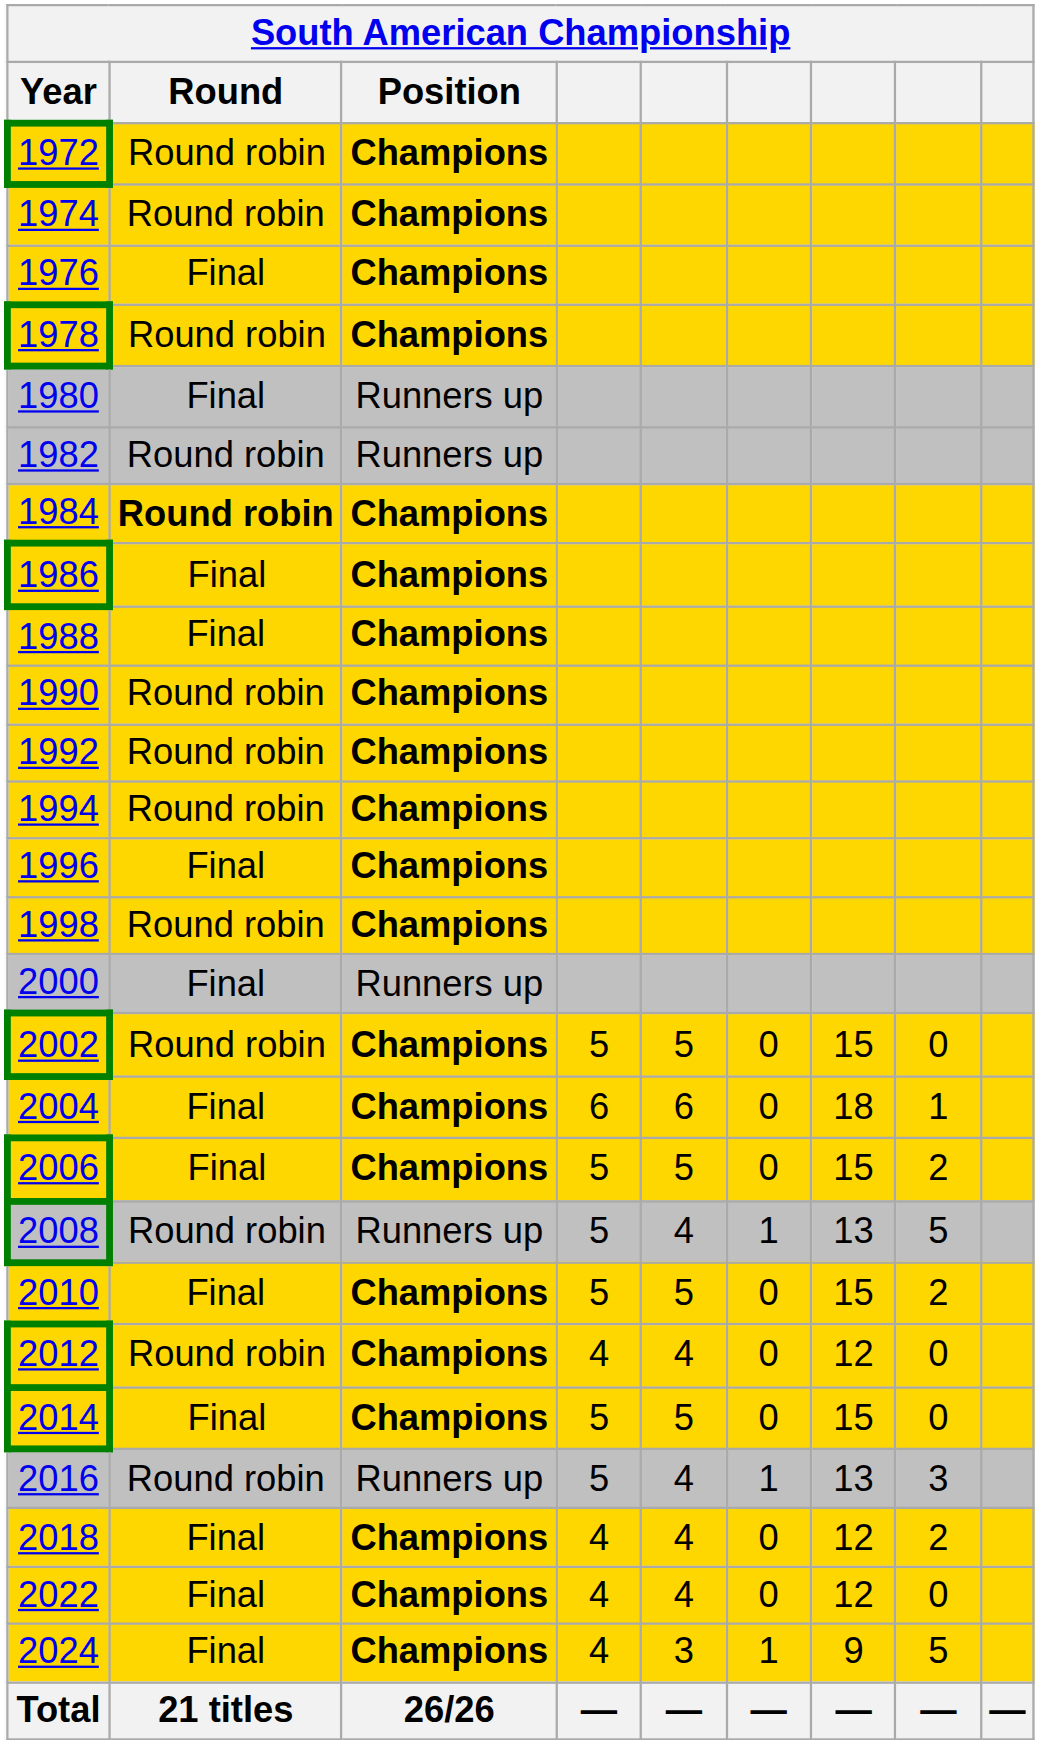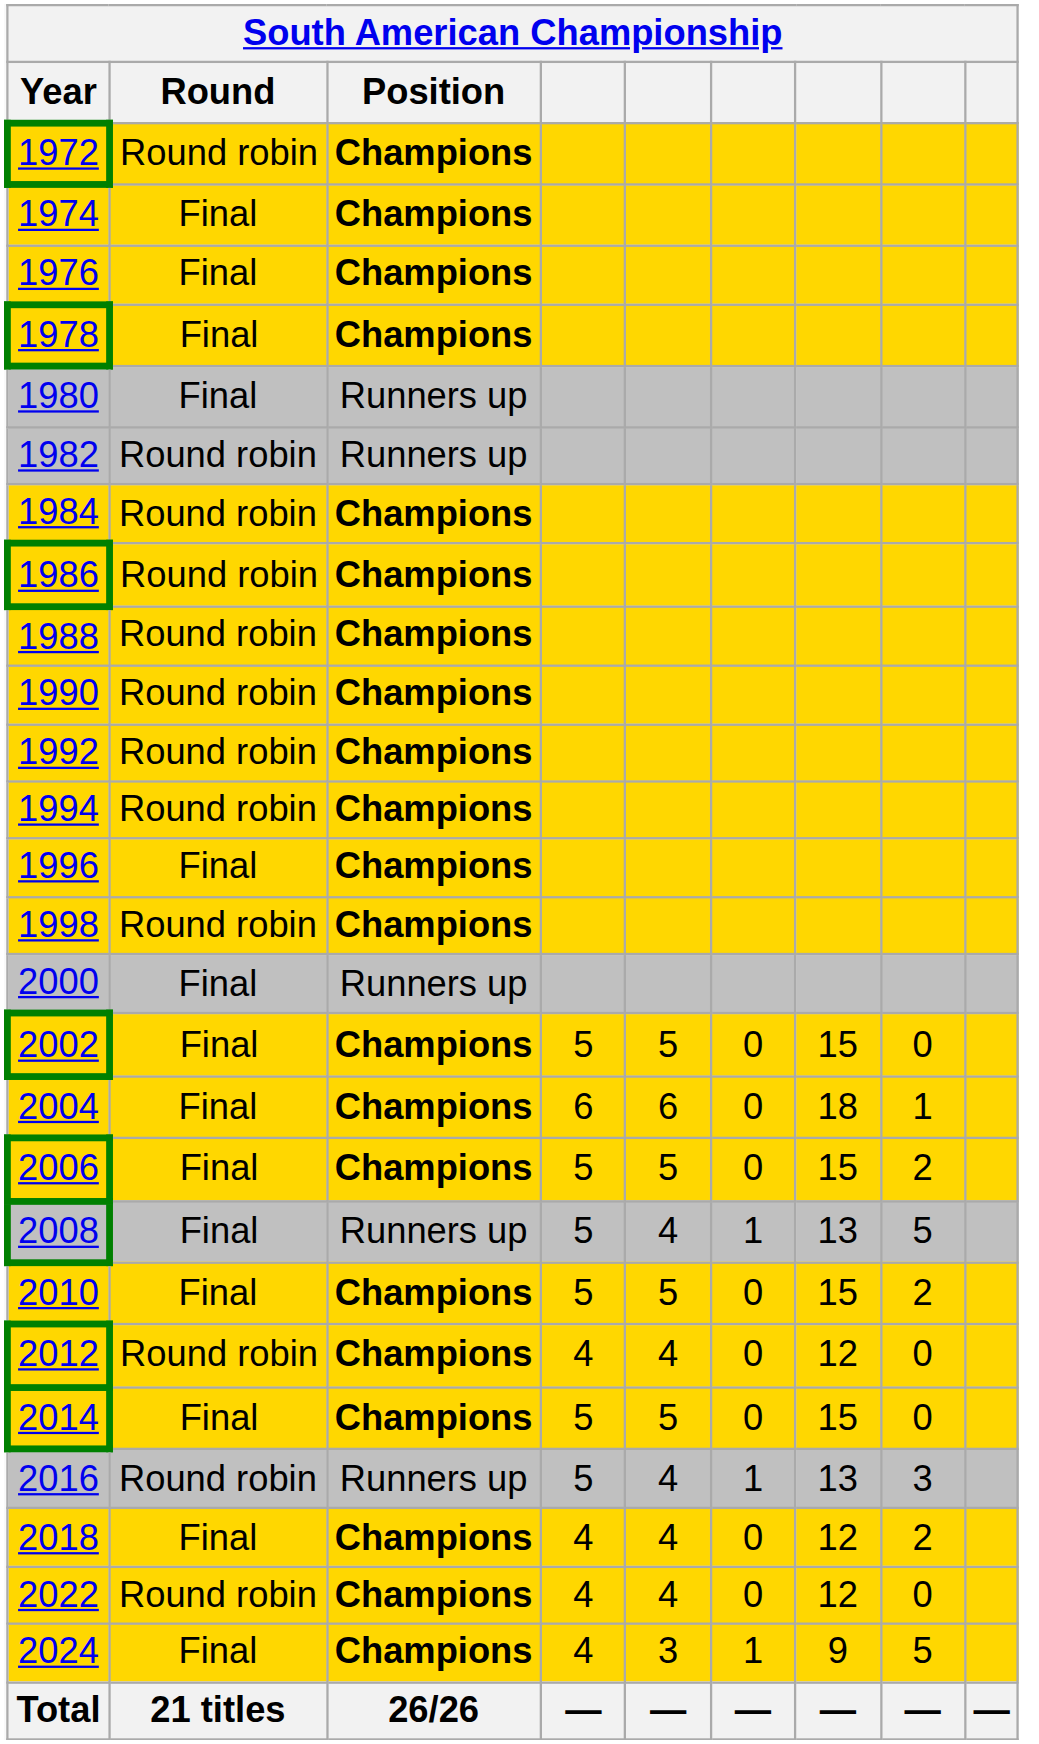(226, 214) Round robin -> (218, 214) Final
(227, 334) Round robin -> (219, 334) Final
(226, 513) bold -> (218, 513) normal
(227, 574) Final -> (219, 574) Round robin
(226, 635) Final -> (218, 635) Round robin
(227, 1044) Round robin -> (219, 1044) Final
(227, 1230) Round robin -> (219, 1230) Final
(226, 1594) Final -> (218, 1594) Round robin
